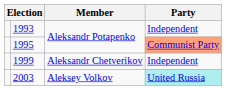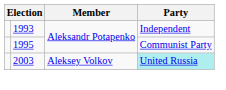(183, 45) lightsalmon background -> (176, 45) no background
- row: (23, 61)
